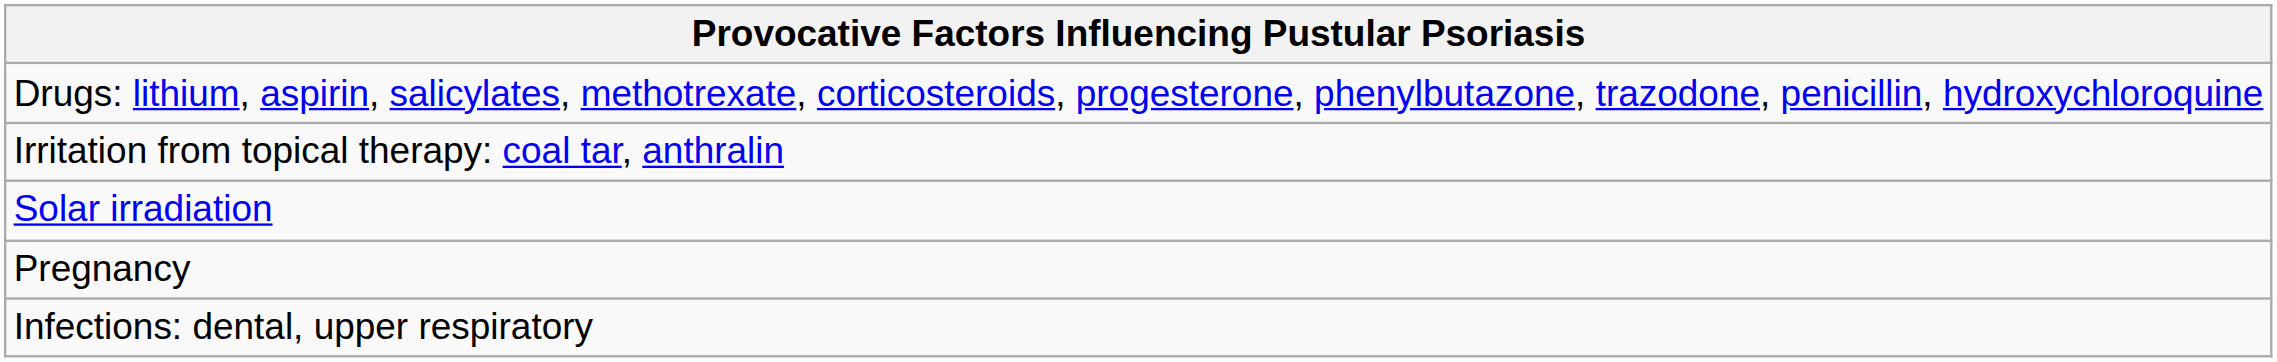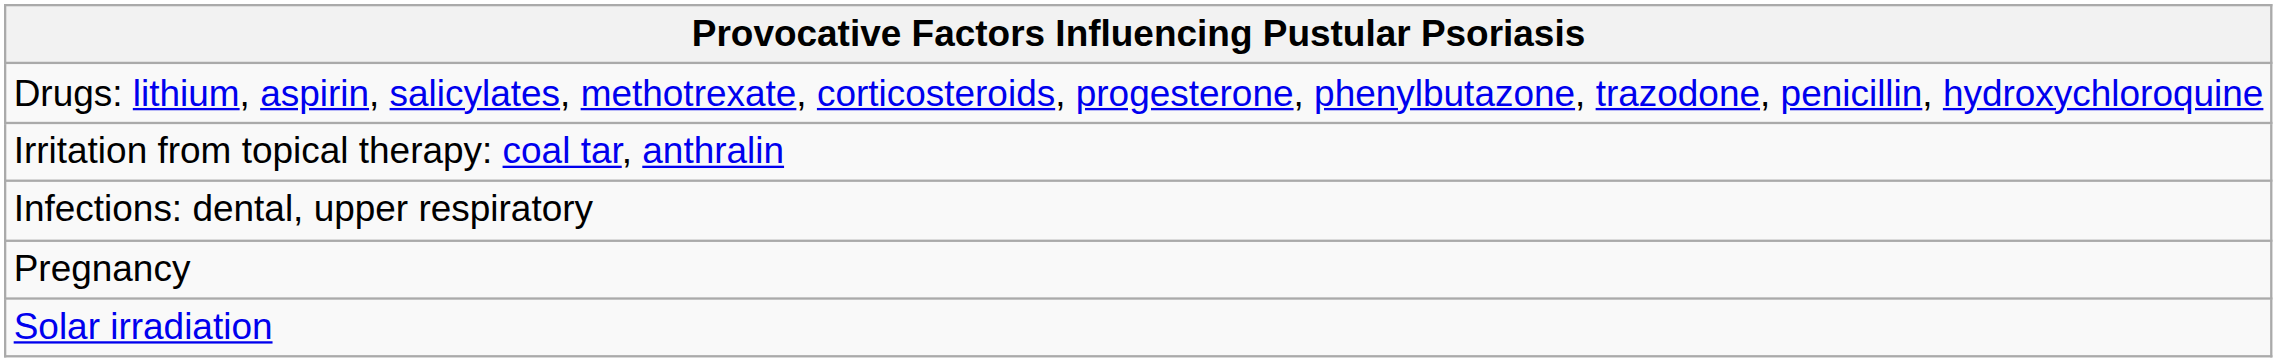(143, 209) Solar irradiation -> (303, 209) Infections: dental, upper respiratory
(303, 326) Infections: dental, upper respiratory -> (143, 326) Solar irradiation
